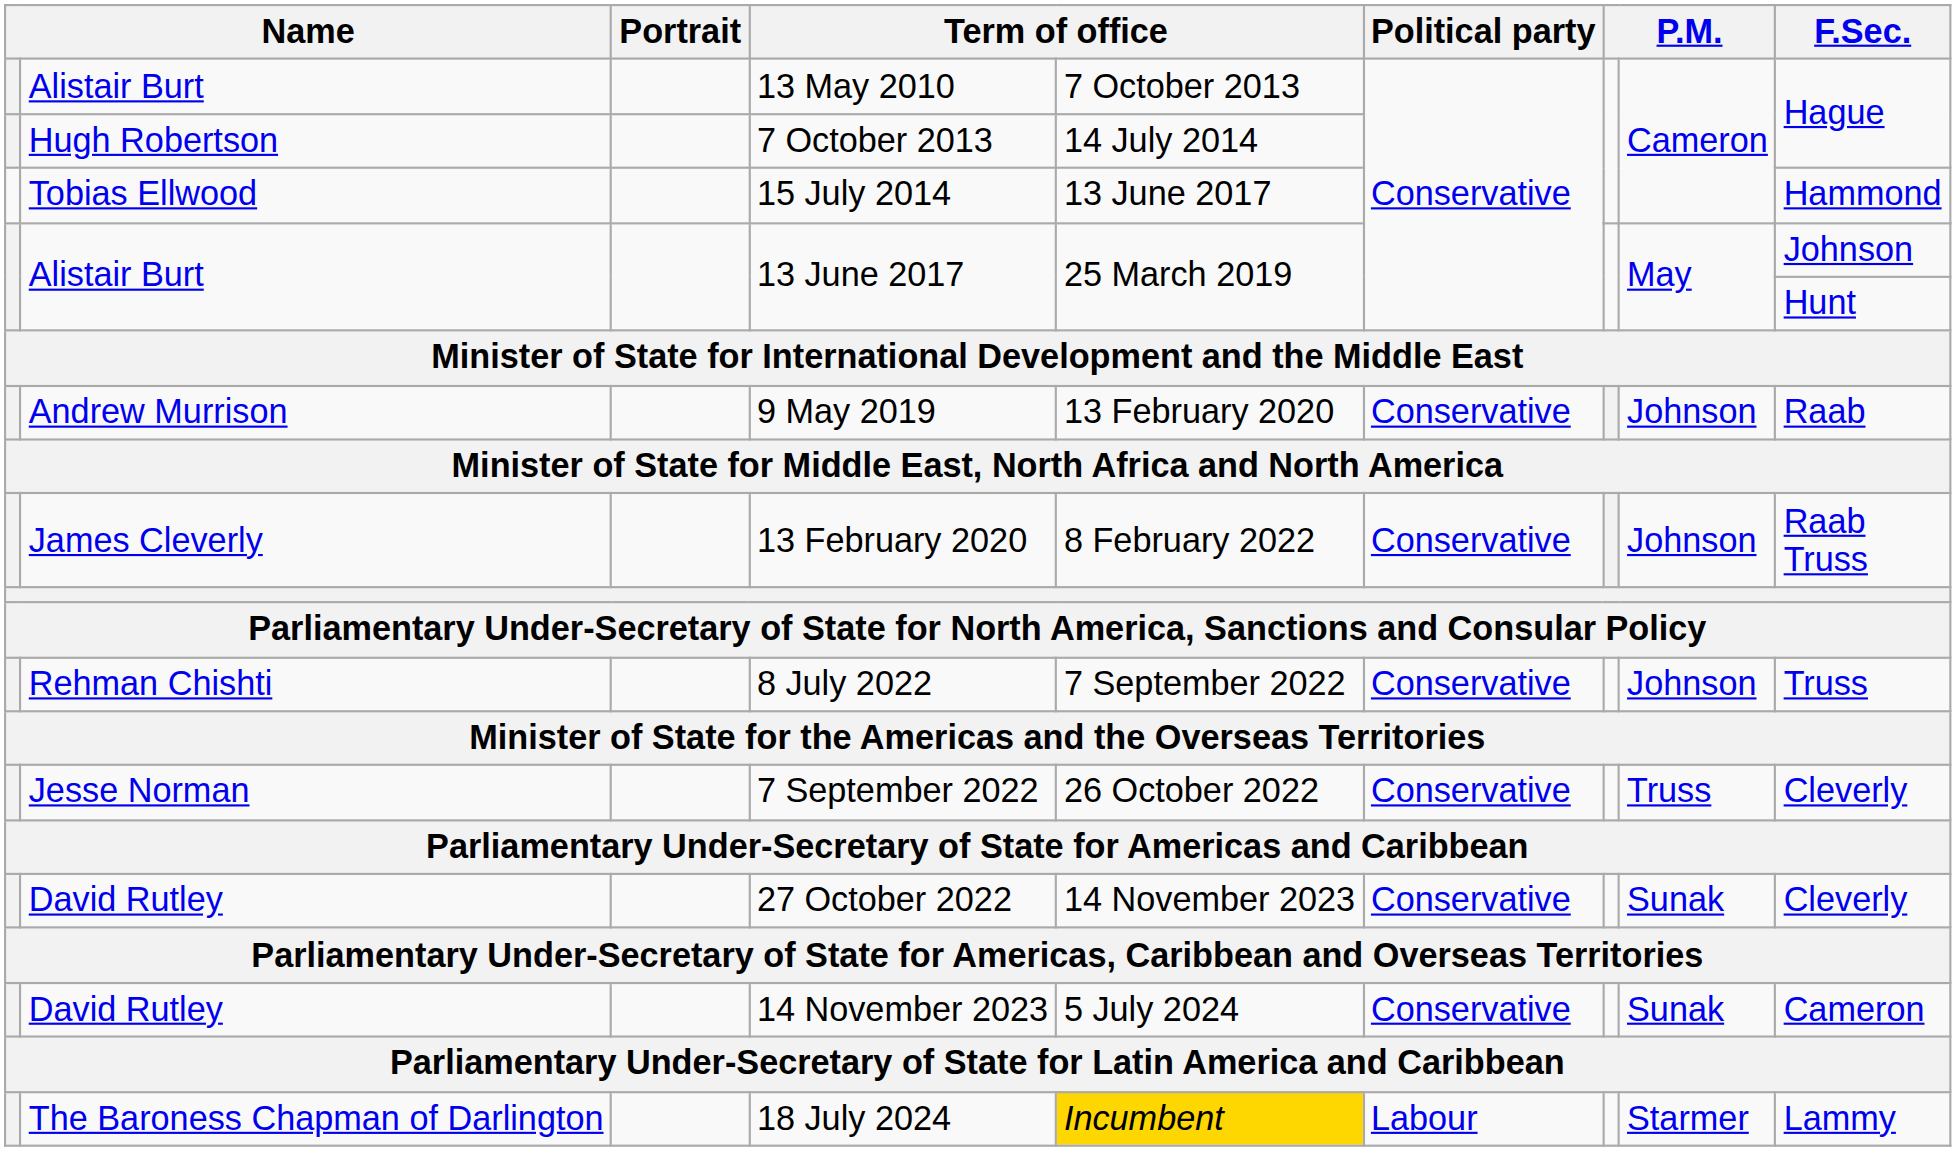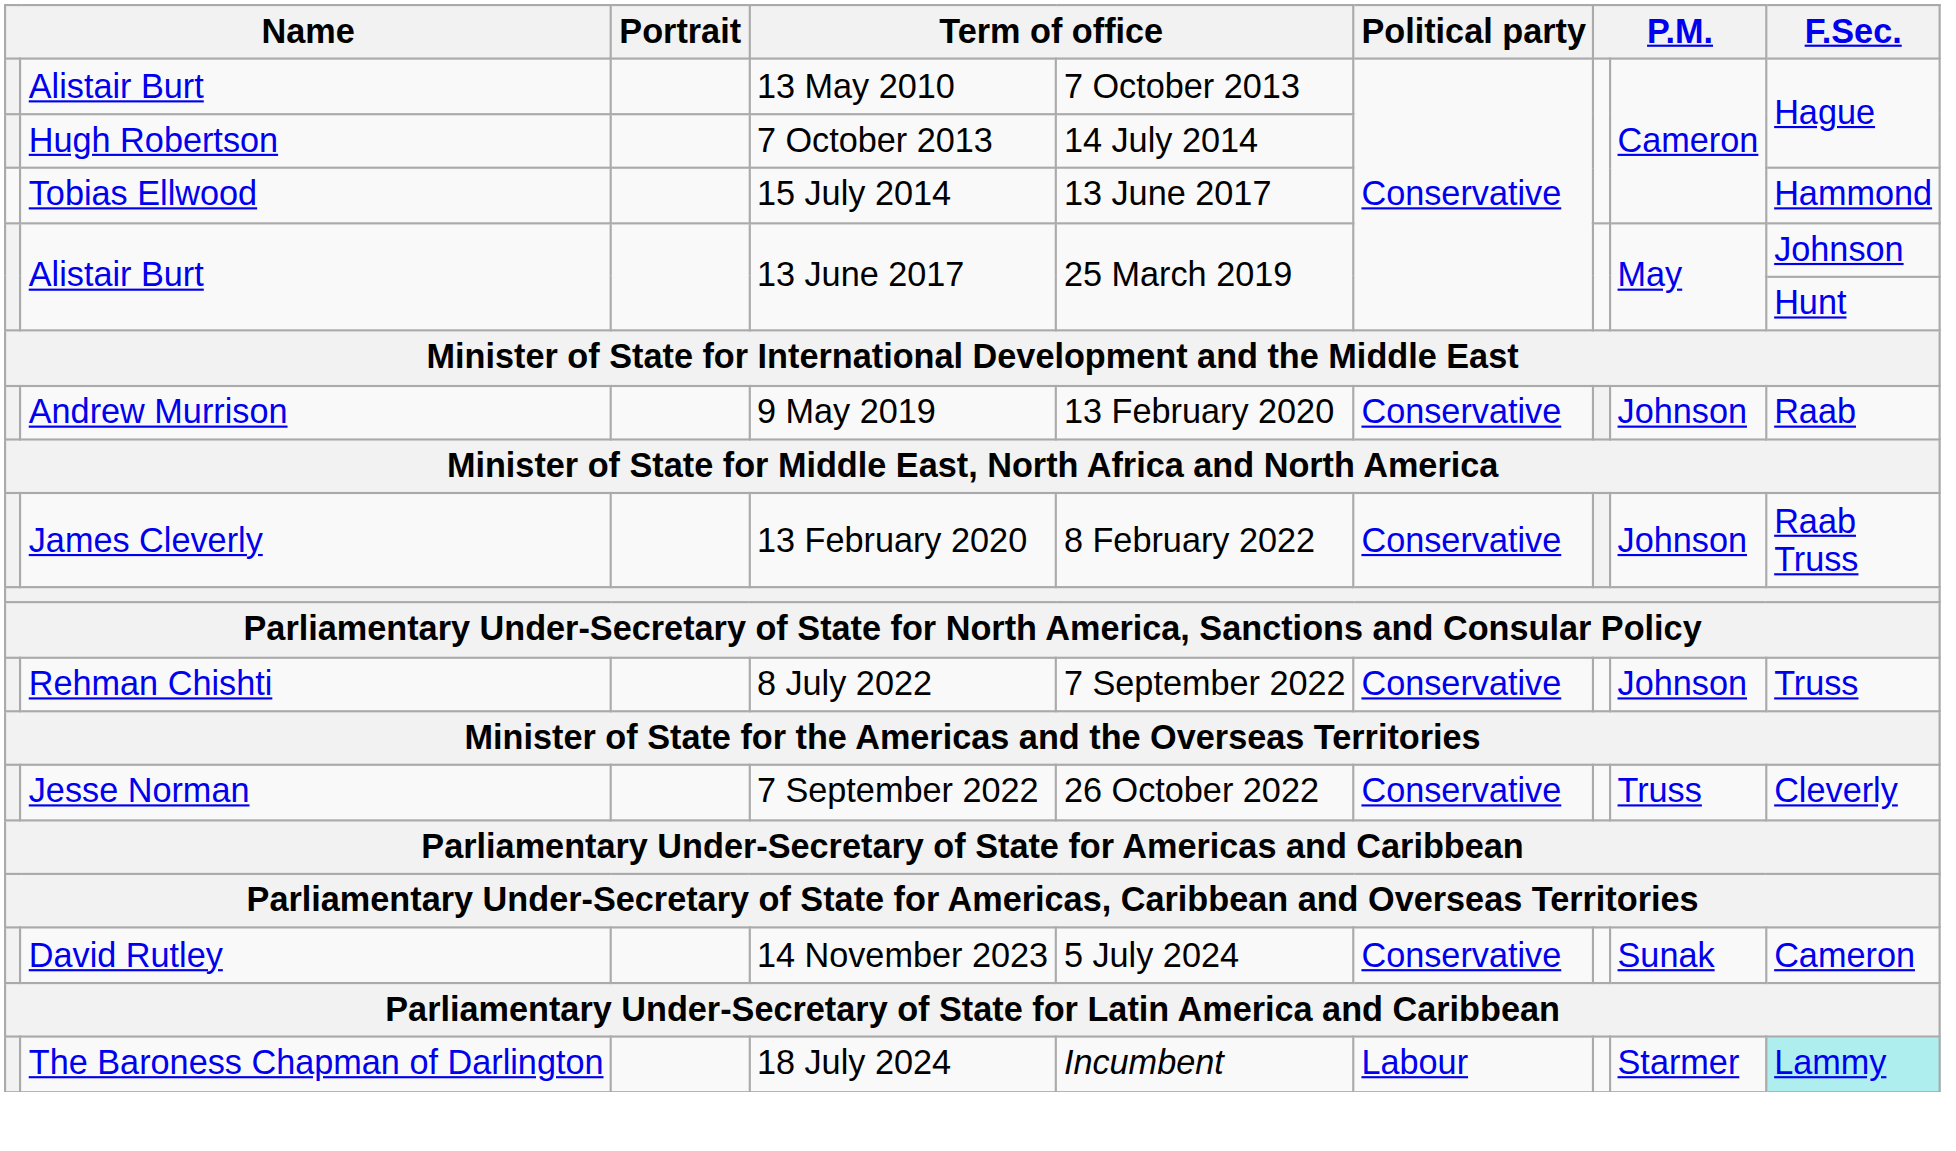- row: (126, 900)
(1144, 1117) gold background -> (1144, 1063) no background
(1840, 1117) no background -> (1830, 1063) paleturquoise background
